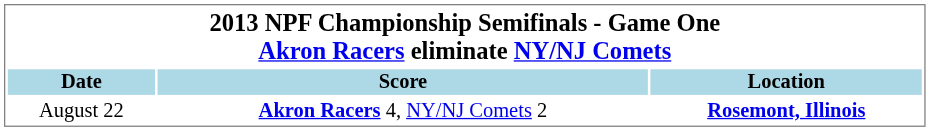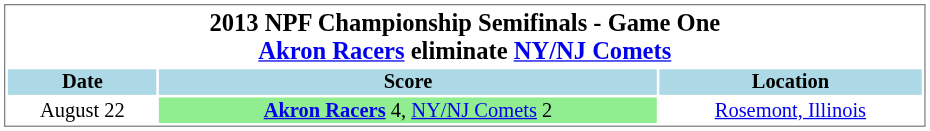(403, 110) no background -> (408, 110) lightgreen background
(786, 110) bold -> (790, 110) normal
